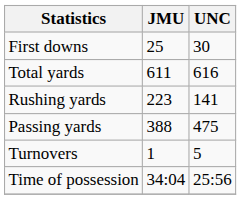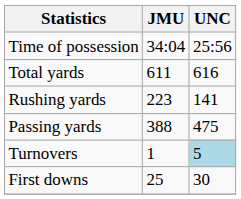rows swapped: (48, 45) <-> (74, 180)
(197, 153) no background -> (197, 153) lightblue background
